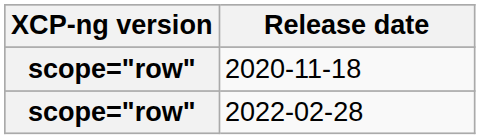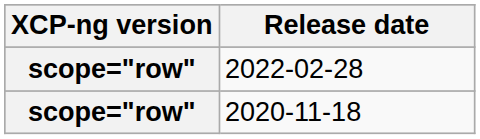rows swapped: (293, 68) <-> (294, 111)
